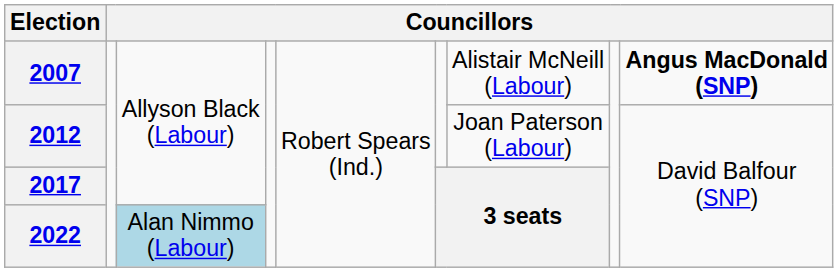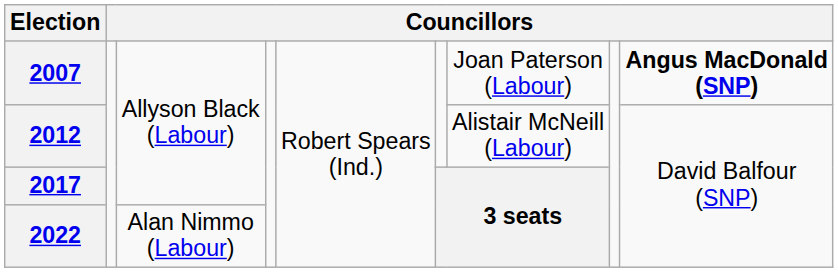(528, 72) Alistair McNeill (Labour) -> (528, 72) Joan Paterson (Labour)
(528, 135) Joan Paterson (Labour) -> (528, 135) Alistair McNeill (Labour)
(191, 235) lightblue background -> (191, 235) no background
